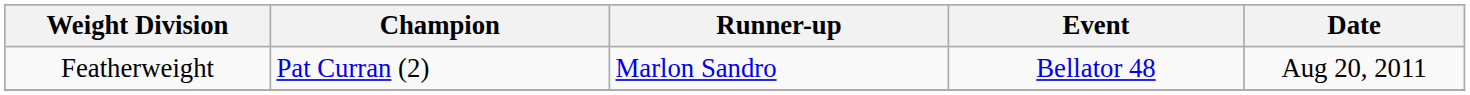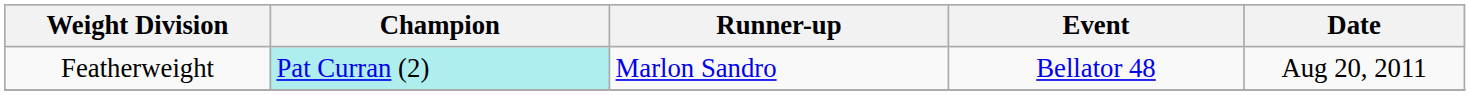(353, 68) no background -> (353, 68) paleturquoise background
